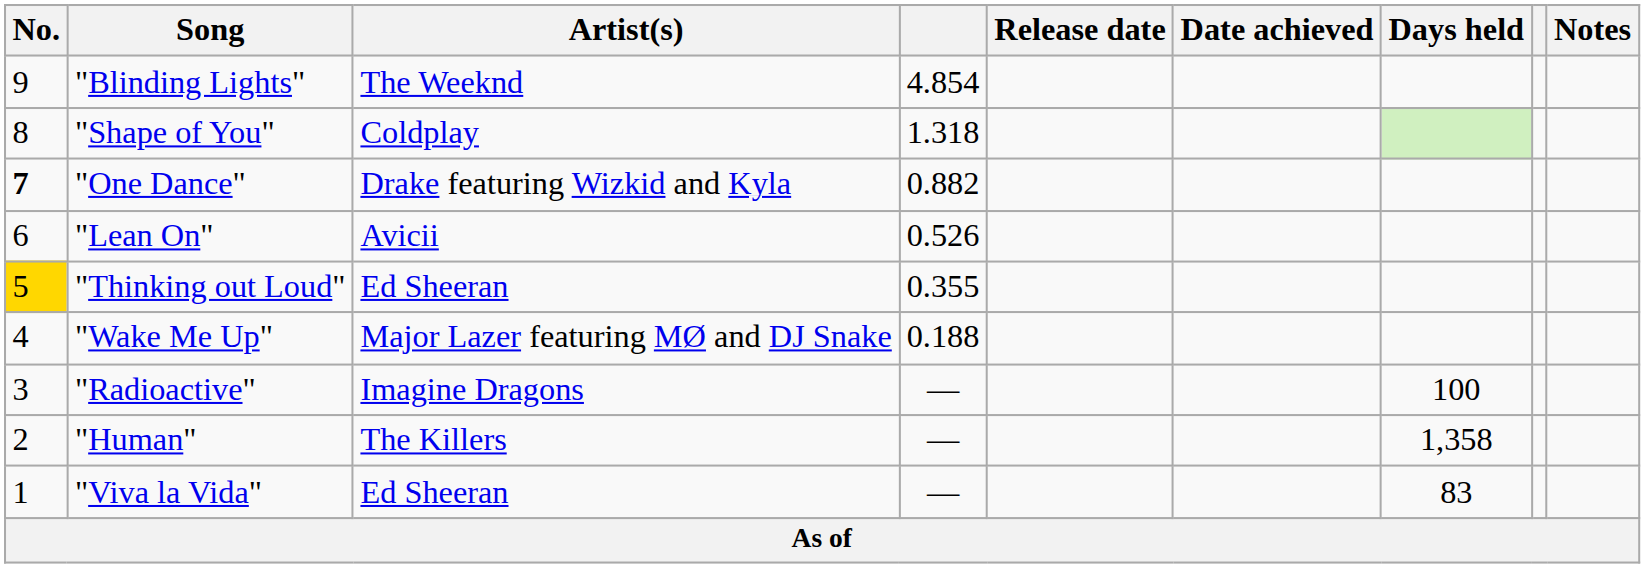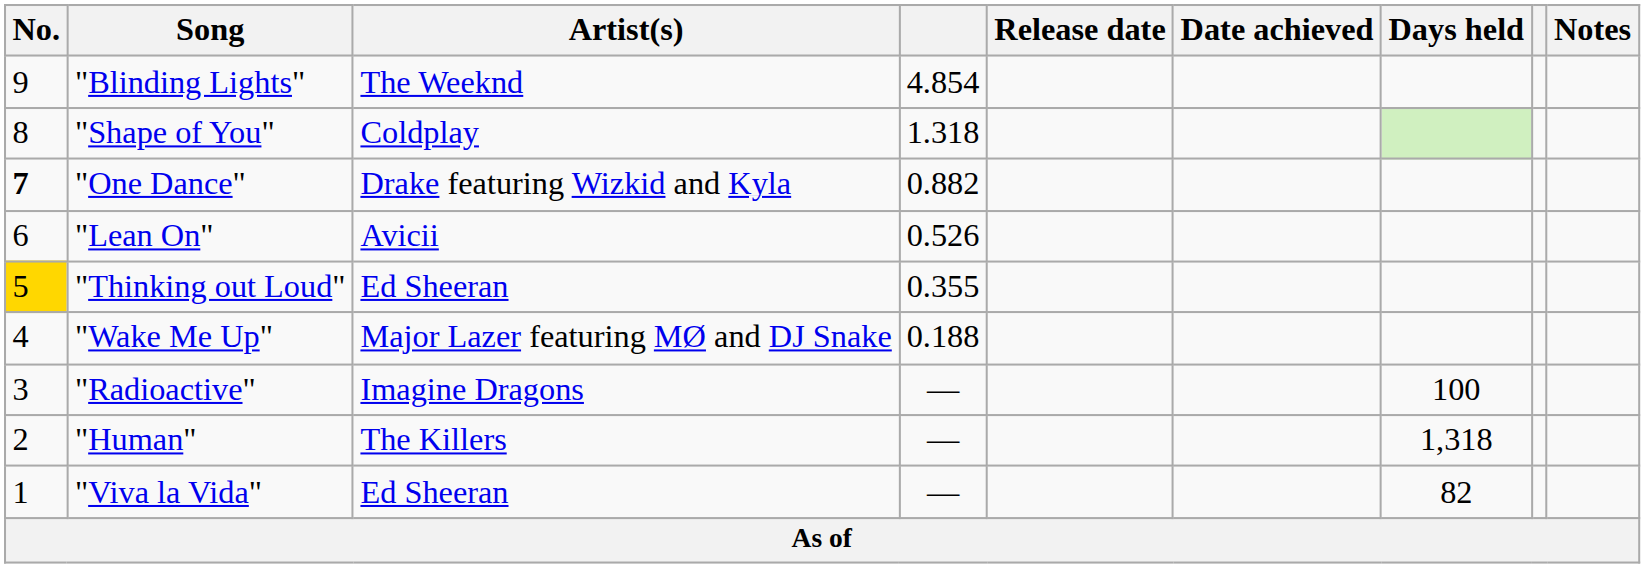(1456, 440) 1,358 -> (1456, 440) 1,318
(1456, 491) 83 -> (1456, 491) 82
